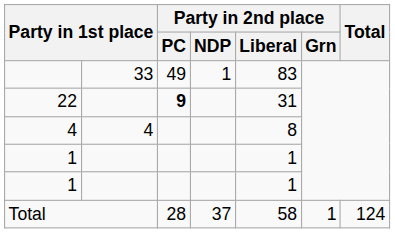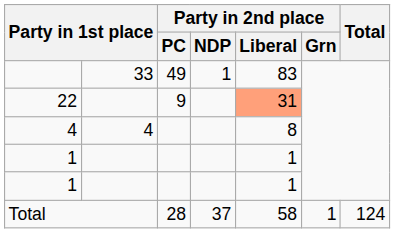(181, 102) bold -> (181, 102) normal
(287, 102) no background -> (287, 102) lightsalmon background
